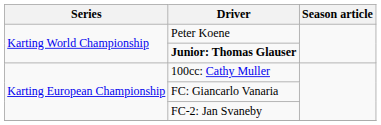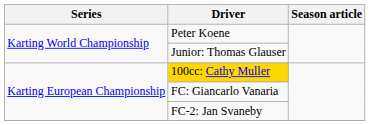(234, 52) bold -> (228, 52) normal
(220, 72) no background -> (220, 72) gold background
